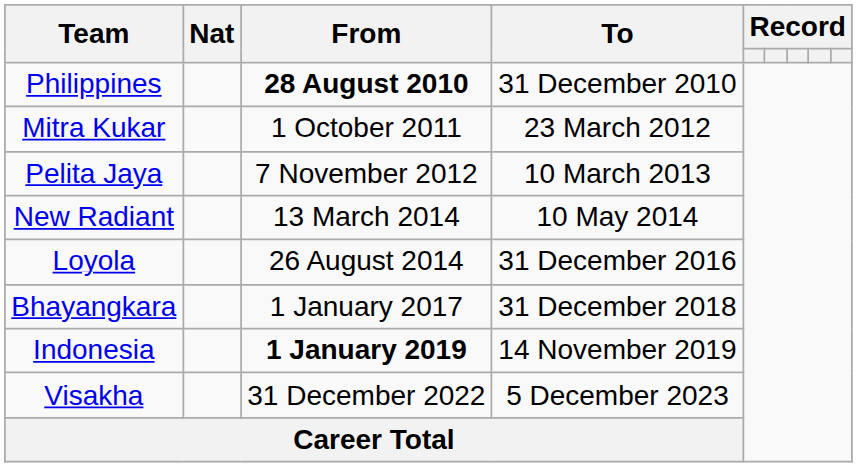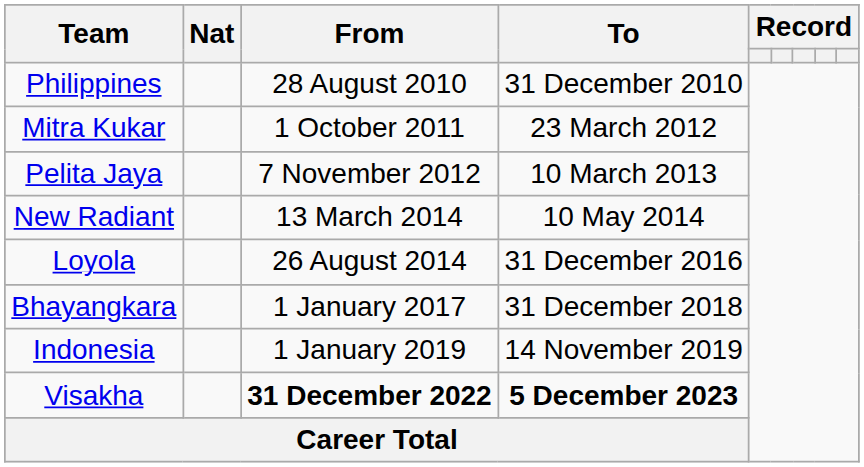(366, 84) bold -> (369, 84) normal
(366, 350) bold -> (369, 350) normal
(366, 394) normal -> (369, 394) bold
(617, 394) normal -> (624, 394) bold
